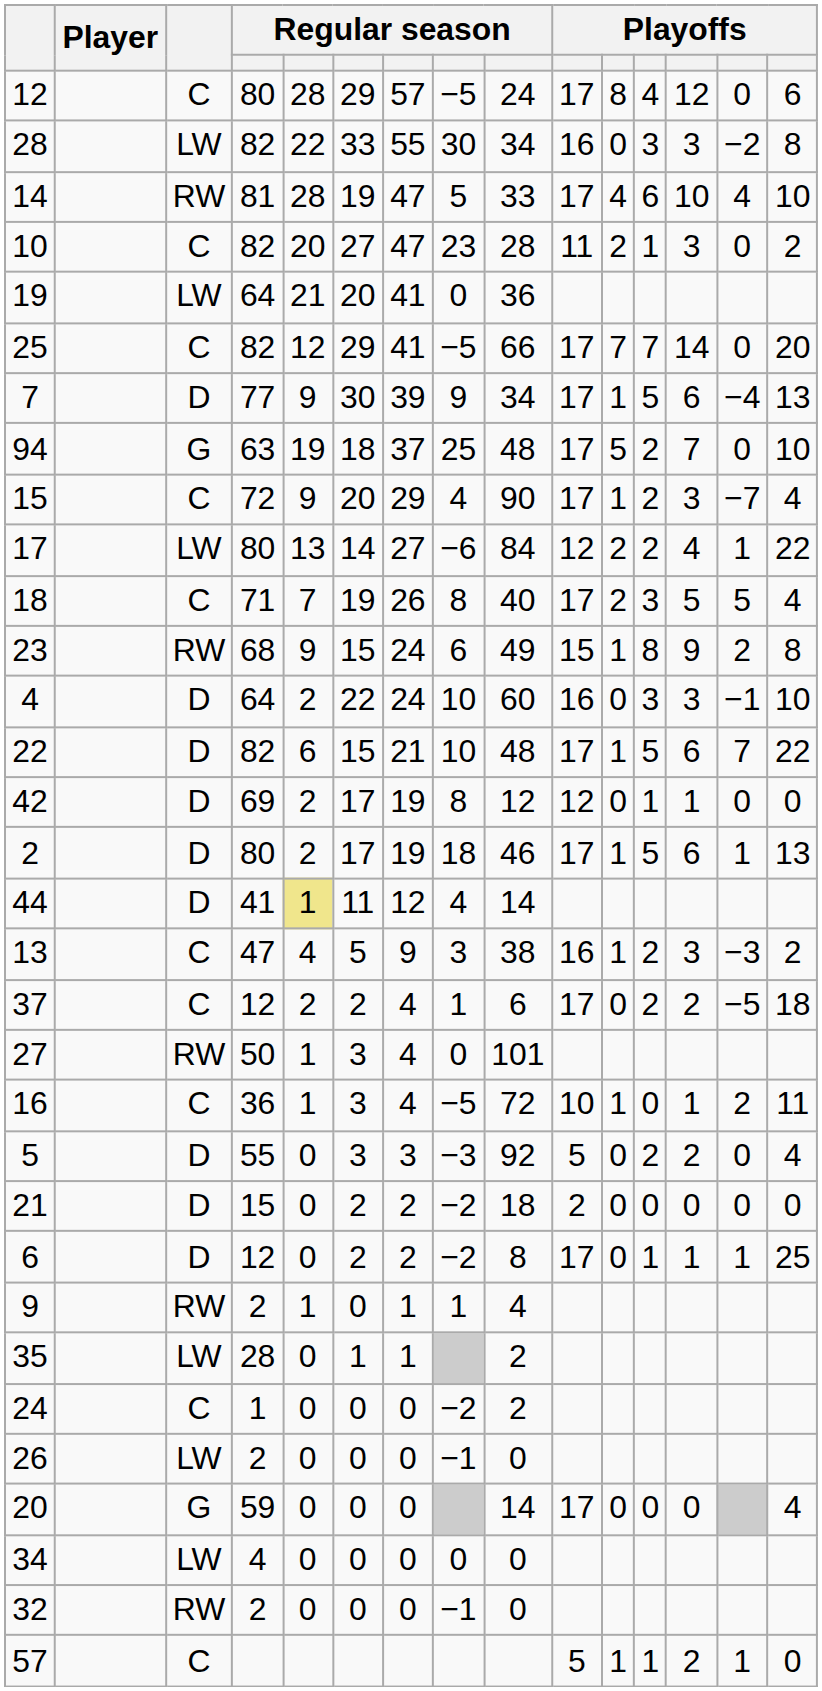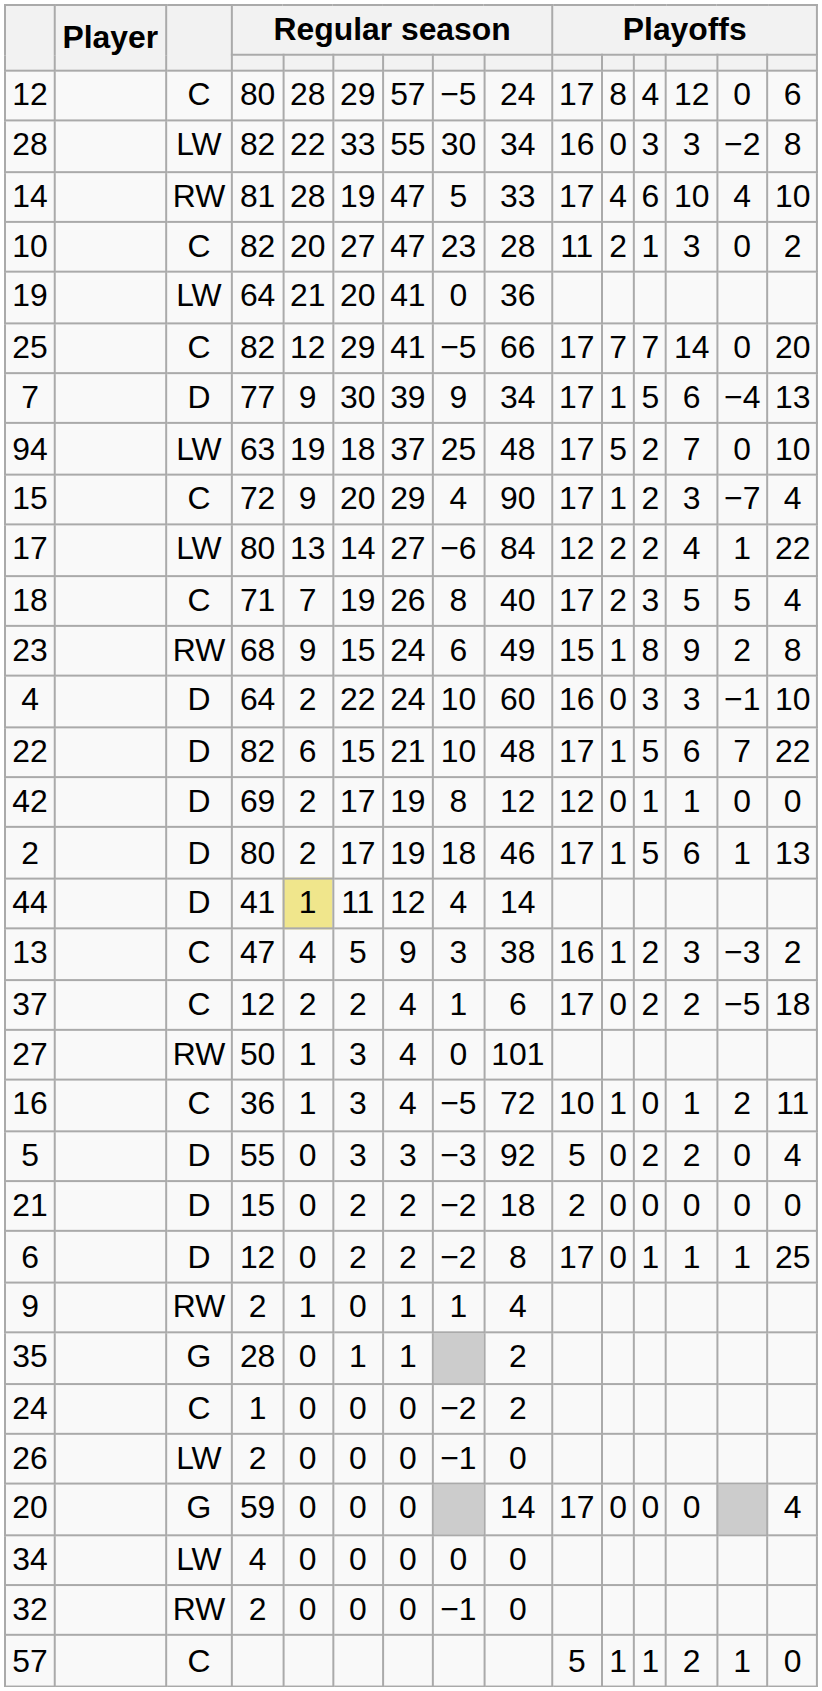(199, 448) G -> (199, 448) LW
(199, 1357) LW -> (199, 1357) G
